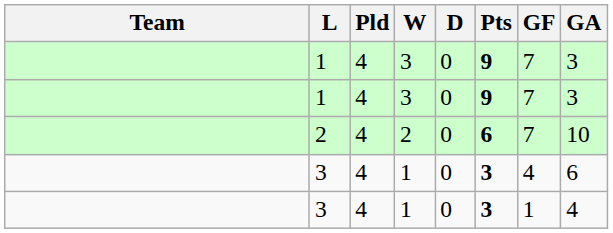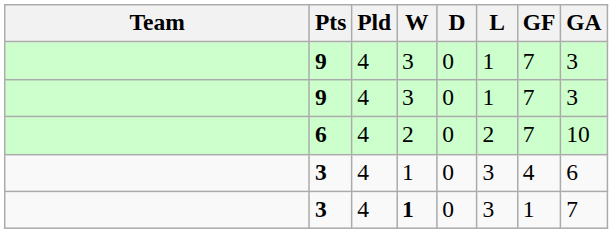columns swapped: (496, 23) <-> (330, 23)
(406, 209) normal -> (408, 209) bold
(572, 209) 4 -> (572, 209) 7
